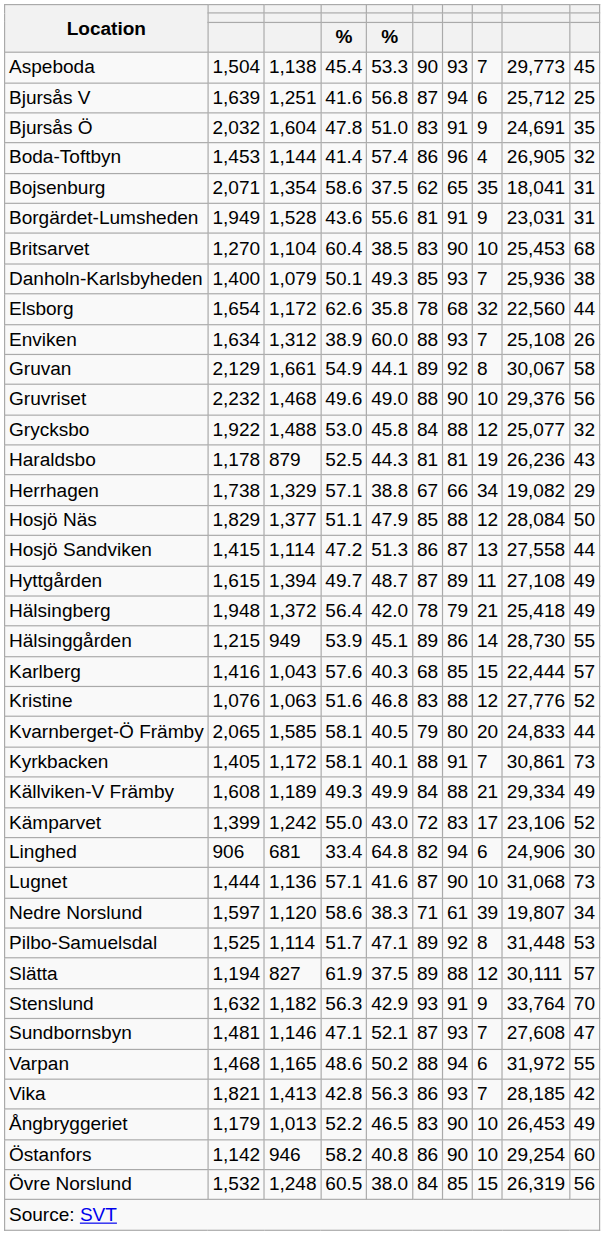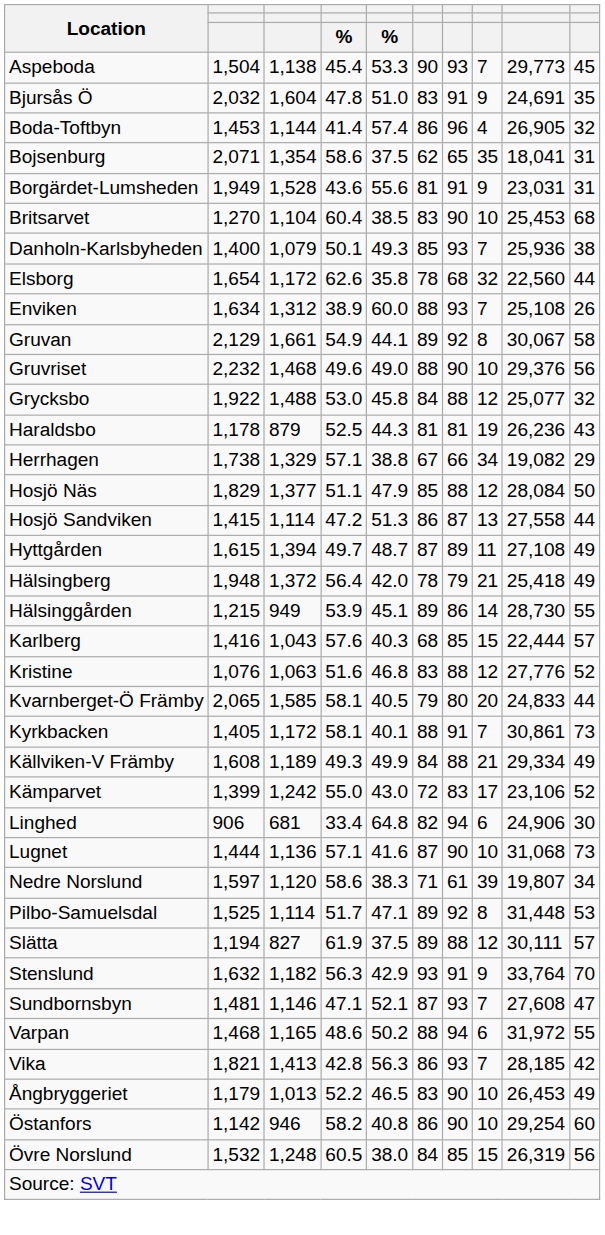- row: (50, 97)
